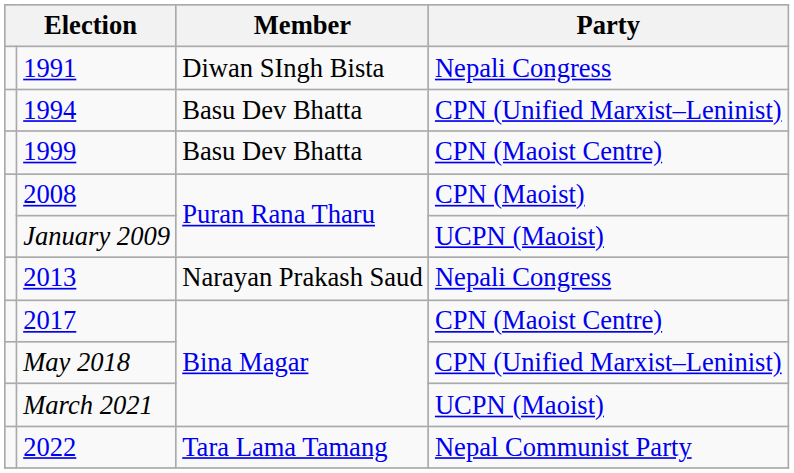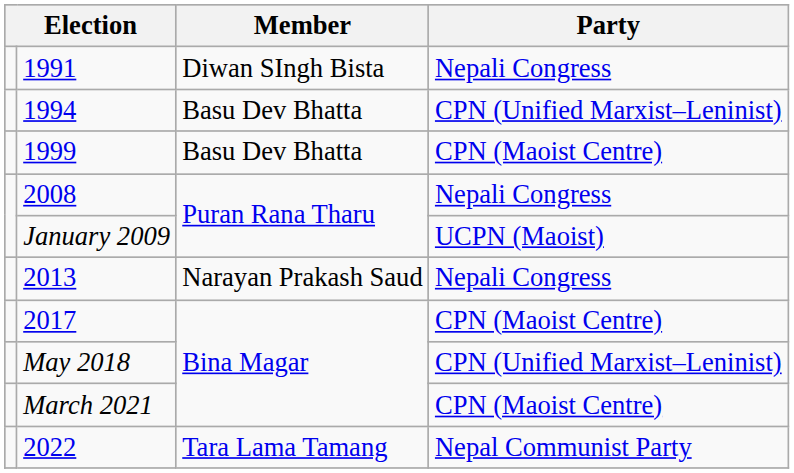(510, 194) CPN (Maoist) -> (523, 194) Nepali Congress
(519, 404) UCPN (Maoist) -> (549, 404) CPN (Maoist Centre)
